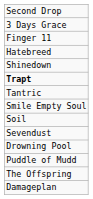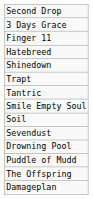(19, 79) bold -> (19, 79) normal
